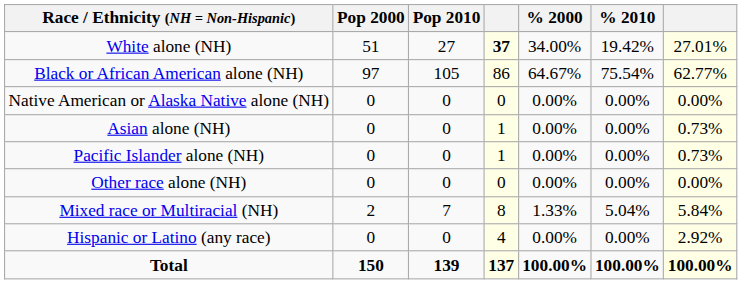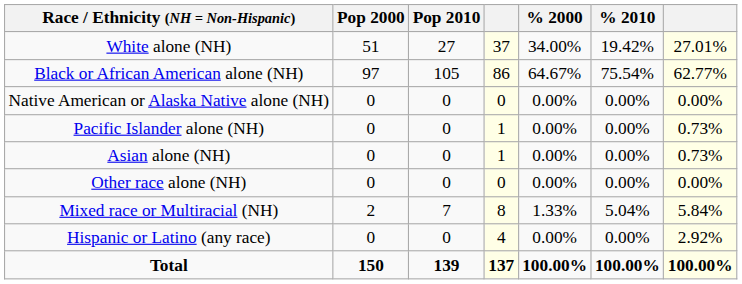(501, 45) bold -> (501, 45) normal
rows swapped: (169, 127) <-> (169, 155)
